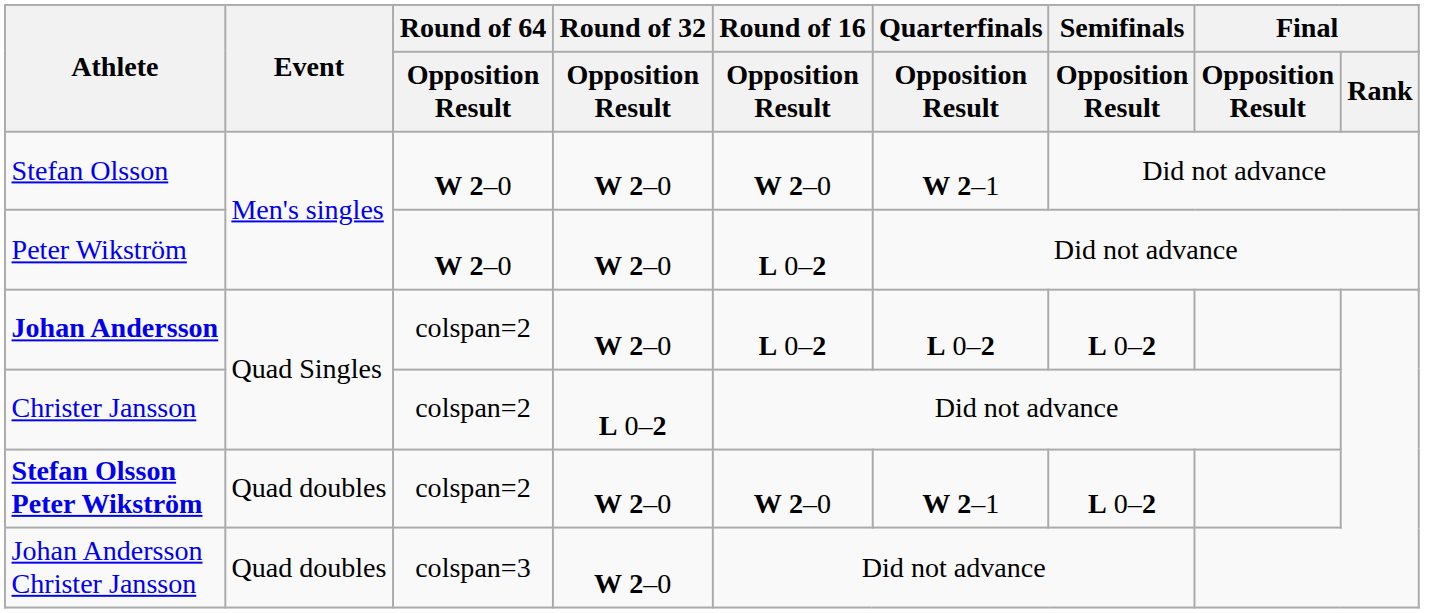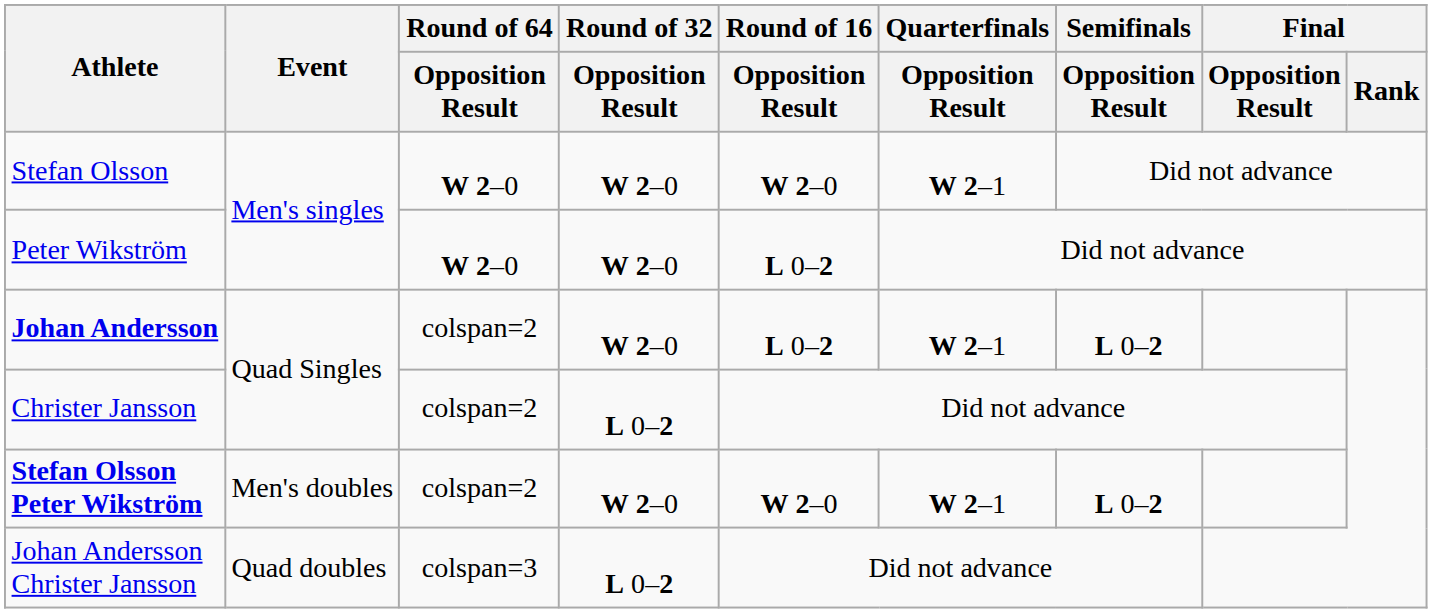(961, 345) L 0–2 -> (967, 345) W 2–1
(309, 488) Quad doubles -> (312, 488) Men's doubles
(633, 584) W 2–0 -> (639, 584) L 0–2
